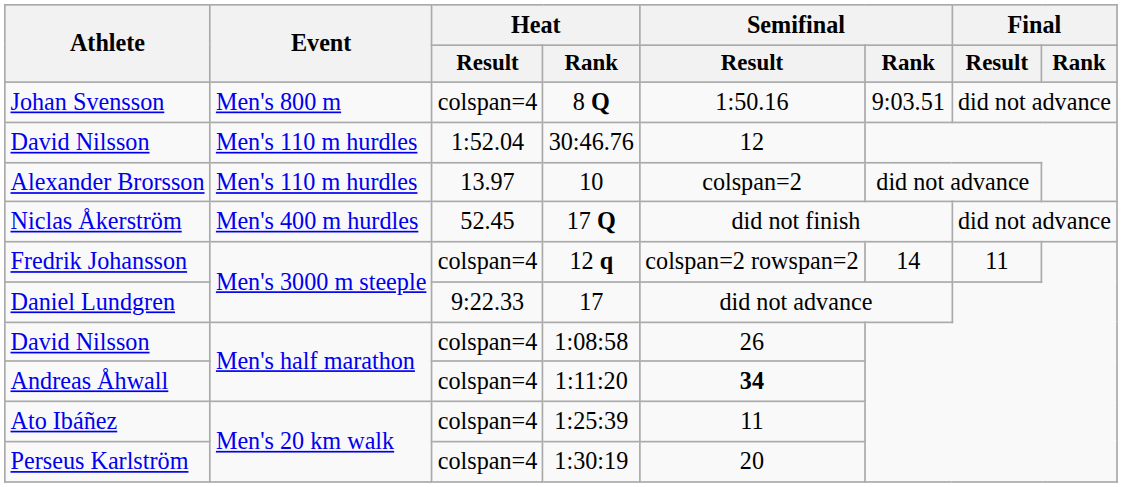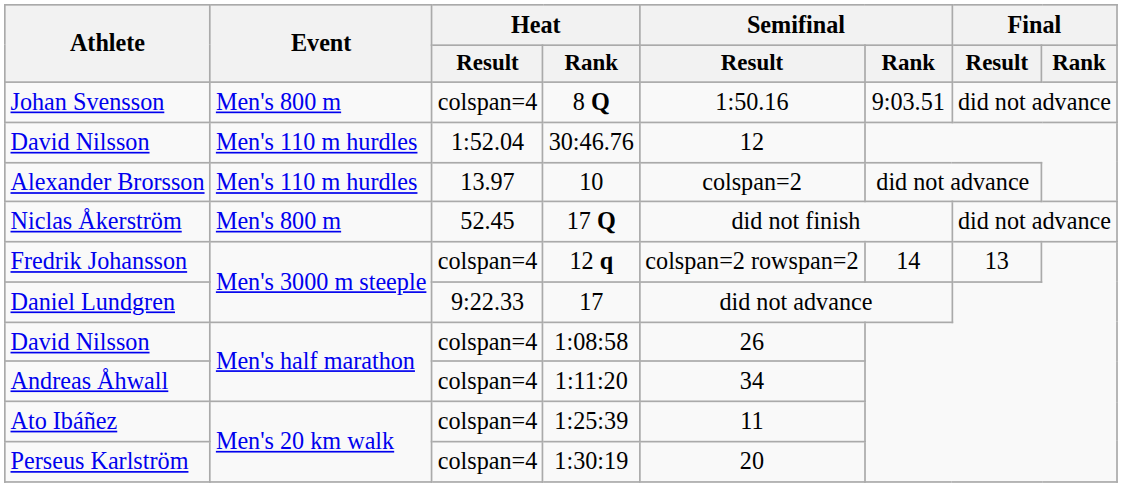(317, 222) Men's 400 m hurdles -> (279, 222) Men's 800 m
(997, 262) 11 -> (997, 262) 13
(752, 381) bold -> (752, 381) normal
